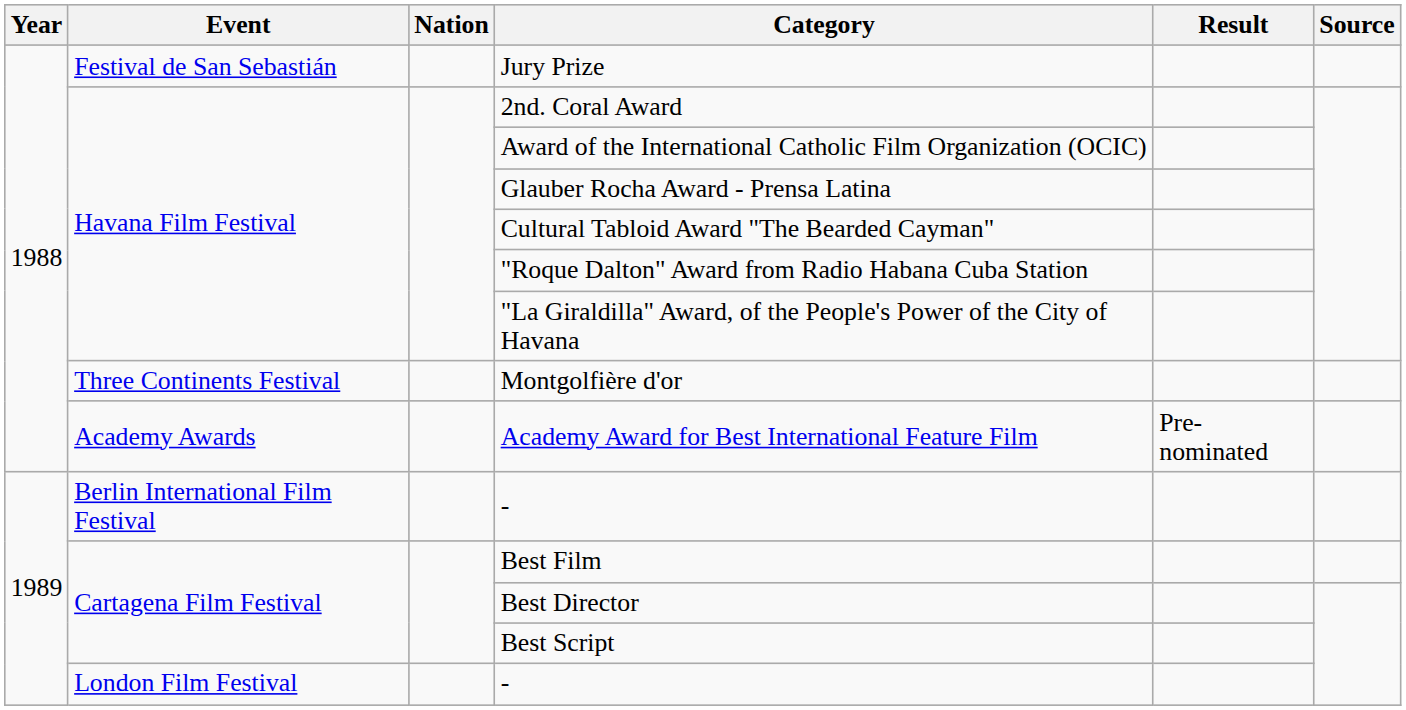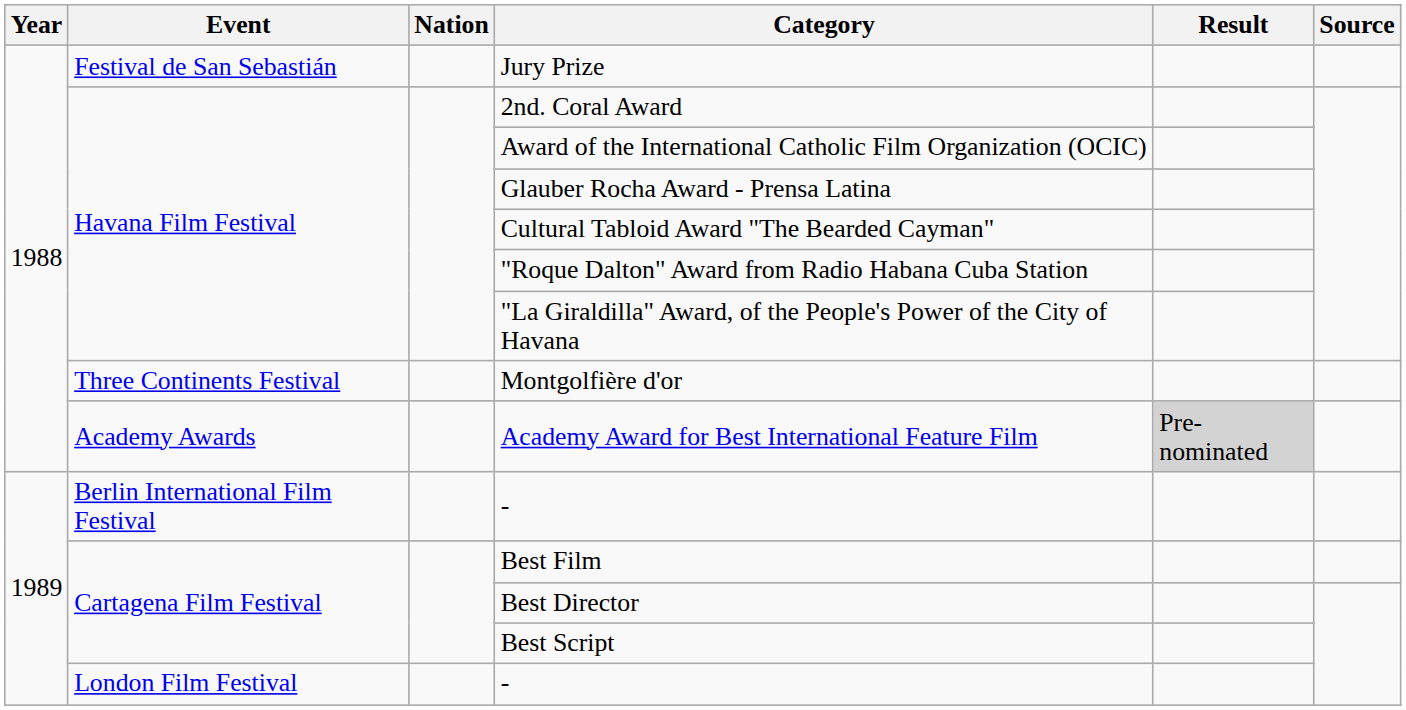(1214, 436) no background -> (1214, 436) lightgrey background
